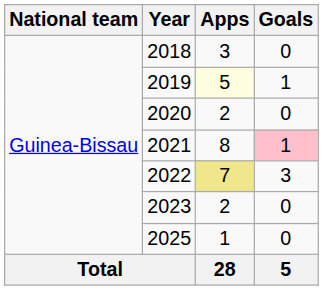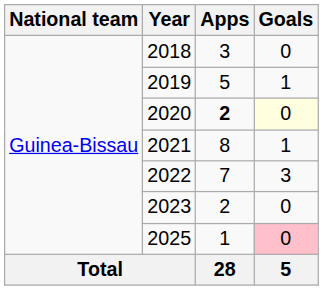(225, 82) lightyellow background -> (225, 82) no background
(225, 113) normal -> (225, 113) bold
(286, 113) no background -> (286, 113) lightyellow background
(286, 144) pink background -> (286, 144) no background
(225, 176) khaki background -> (225, 176) no background
(286, 238) no background -> (286, 238) pink background
